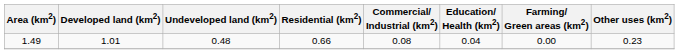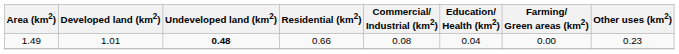(221, 41) normal -> (221, 41) bold
